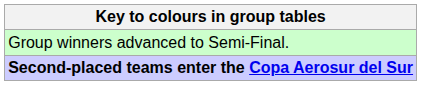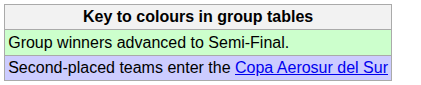(211, 67) bold -> (198, 67) normal
